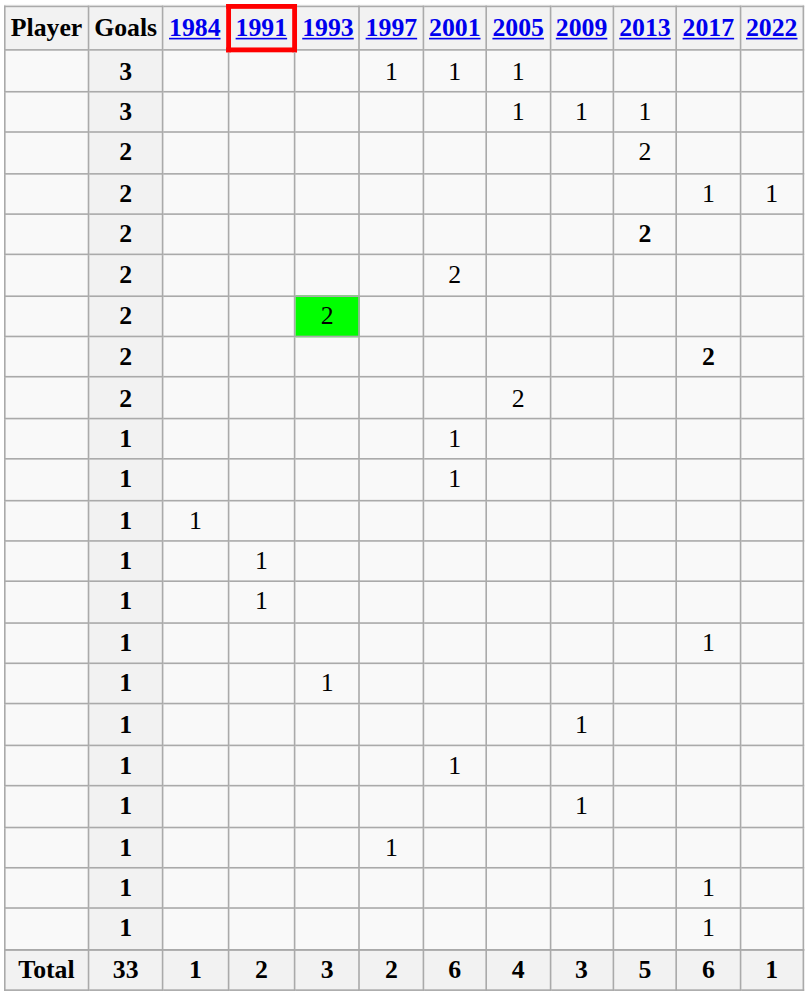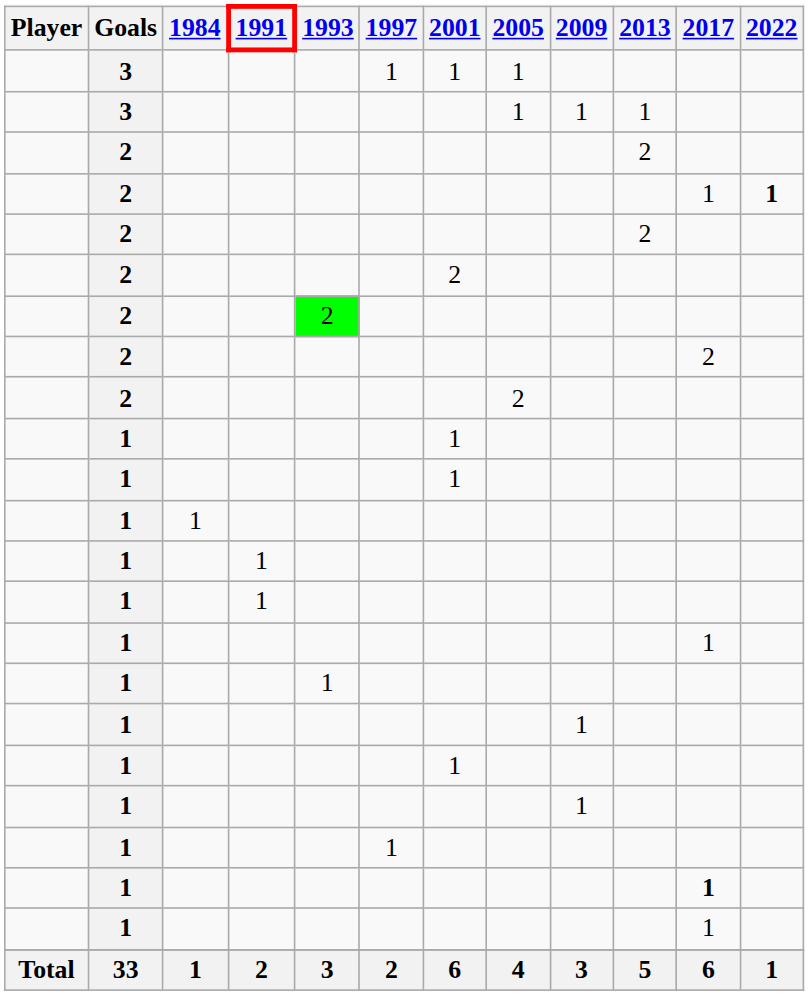(772, 193) normal -> (772, 193) bold
(645, 234) bold -> (645, 234) normal
(708, 356) bold -> (708, 356) normal
(708, 887) normal -> (708, 887) bold
